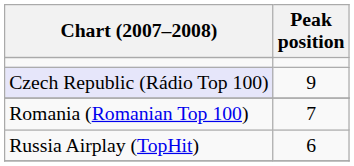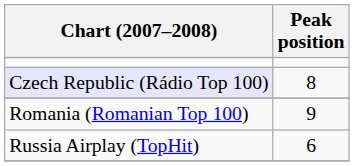(311, 82) 9 -> (311, 82) 8
(311, 113) 7 -> (311, 113) 9
